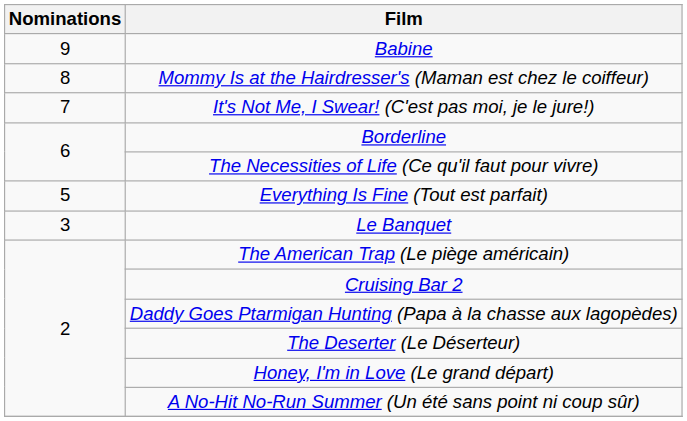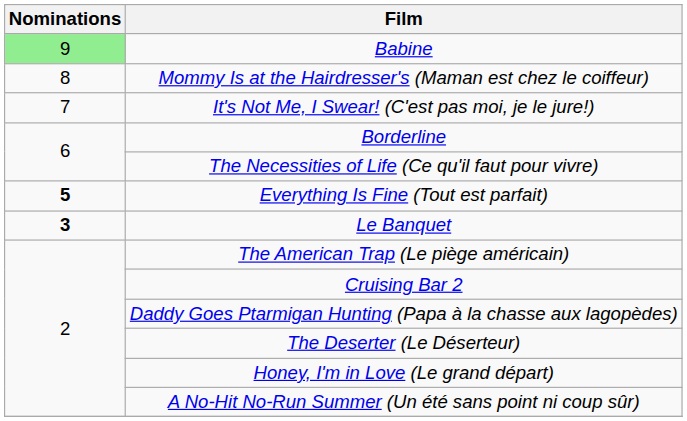(65, 48) no background -> (65, 48) lightgreen background
(65, 195) normal -> (65, 195) bold
(65, 225) normal -> (65, 225) bold
